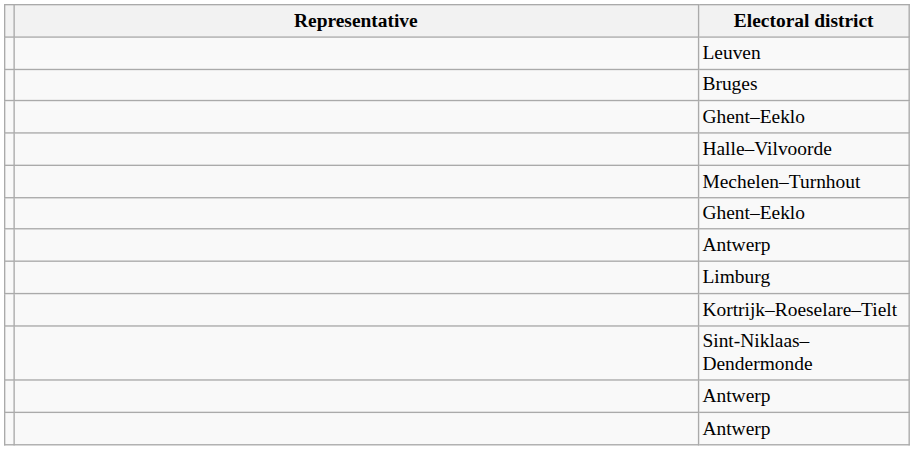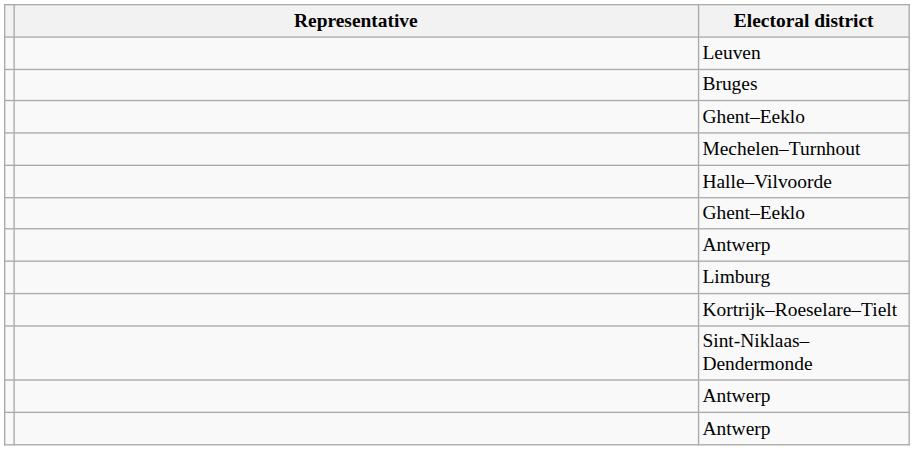rows swapped: (9, 181) <-> (9, 149)
